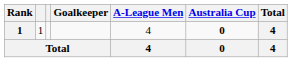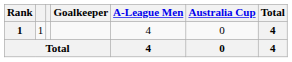(222, 30) bold -> (222, 30) normal
